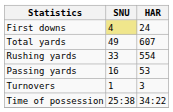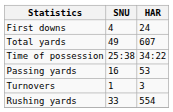(111, 27) khaki background -> (111, 27) no background
rows swapped: (42, 56) <-> (55, 100)
